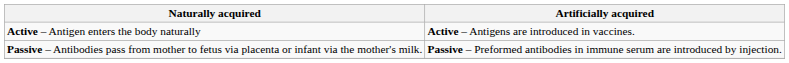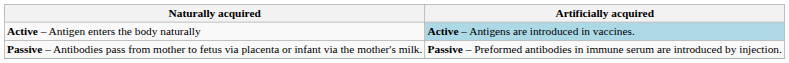(531, 31) no background -> (531, 31) lightblue background
